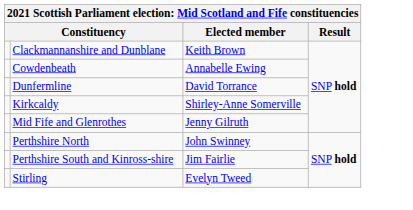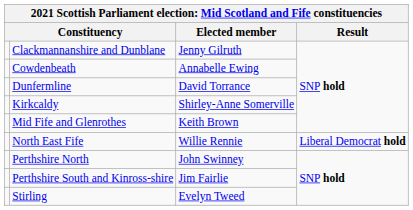(215, 50) Keith Brown -> (210, 50) Jenny Gilruth
(217, 123) Jenny Gilruth -> (208, 123) Keith Brown
+ row: (48, 141)
